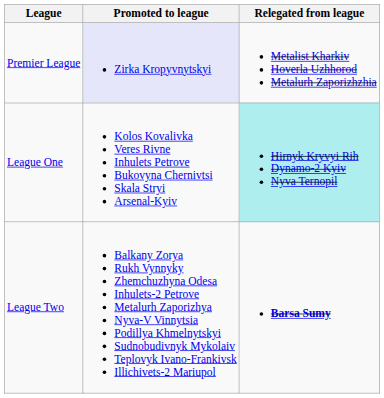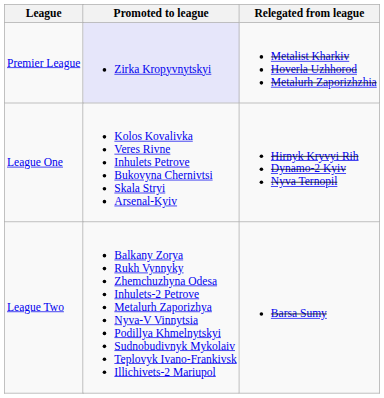(309, 169) paleturquoise background -> (309, 169) no background
(309, 314) bold -> (309, 314) normal
